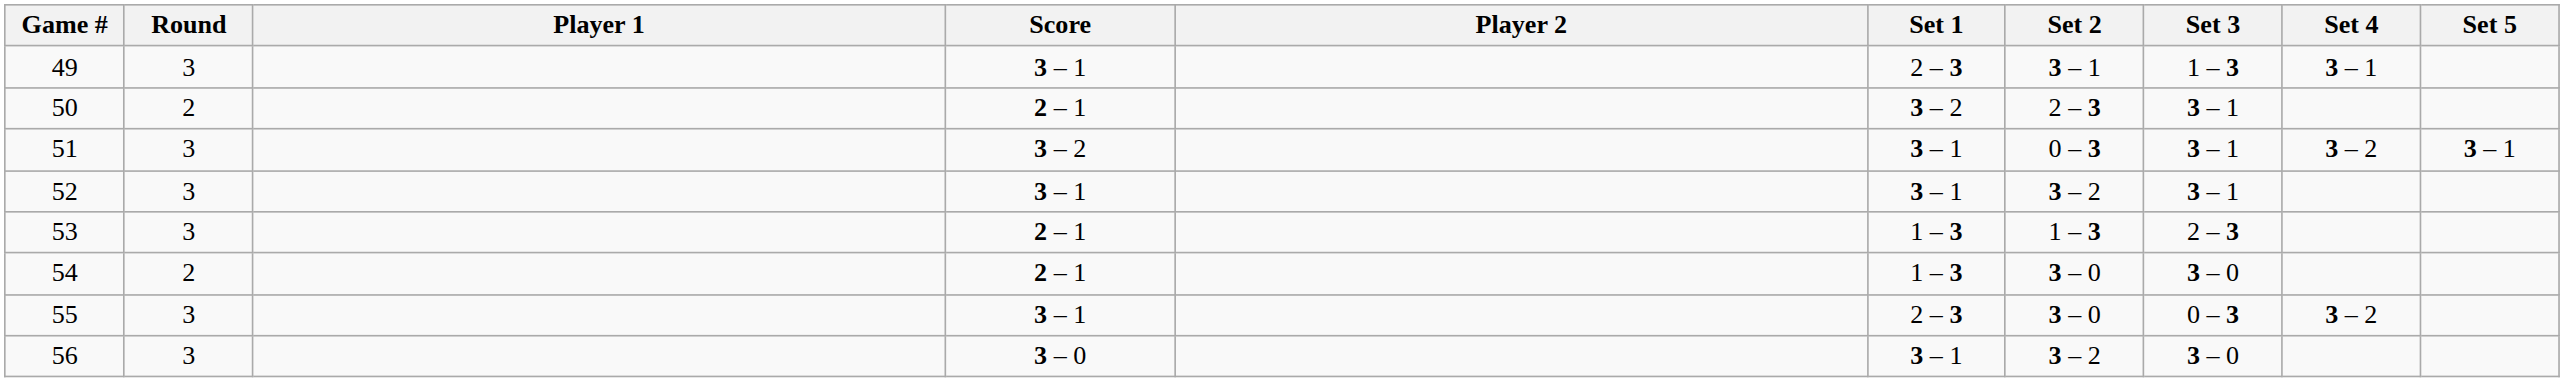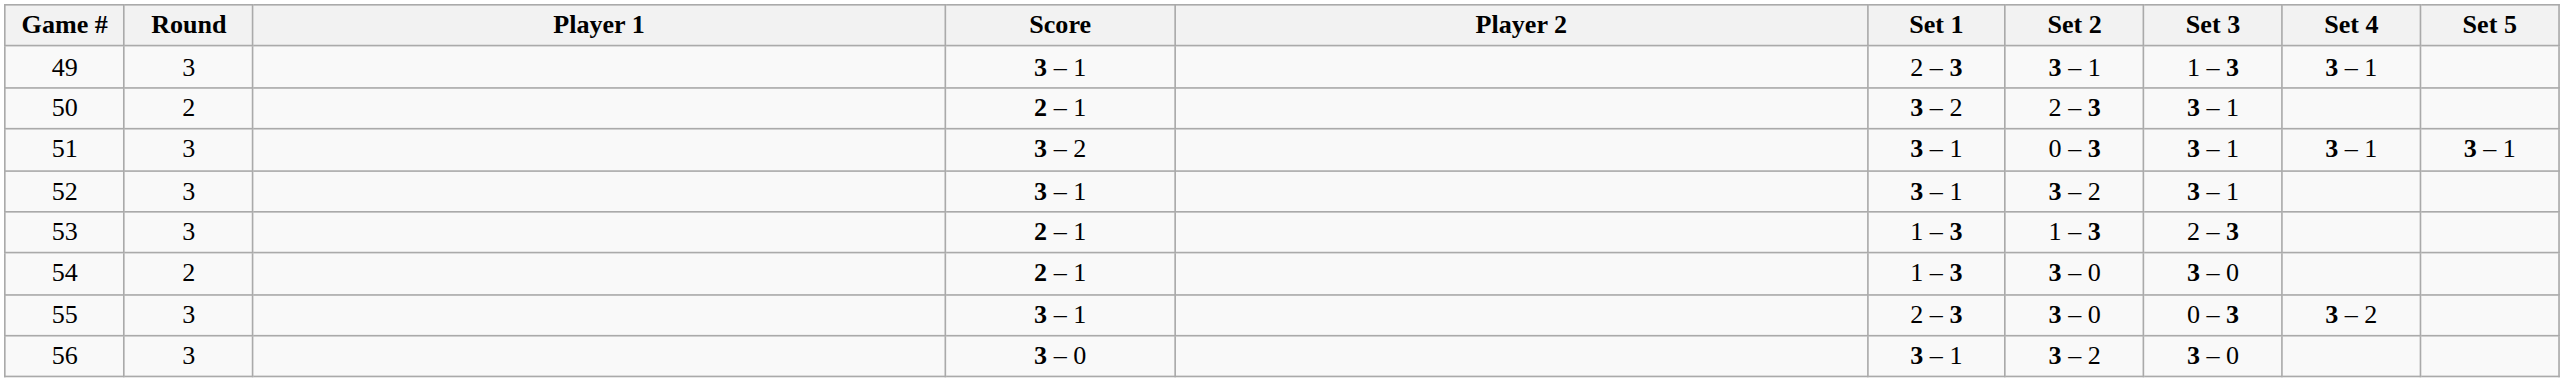(2351, 149) 3 – 2 -> (2351, 149) 3 – 1
